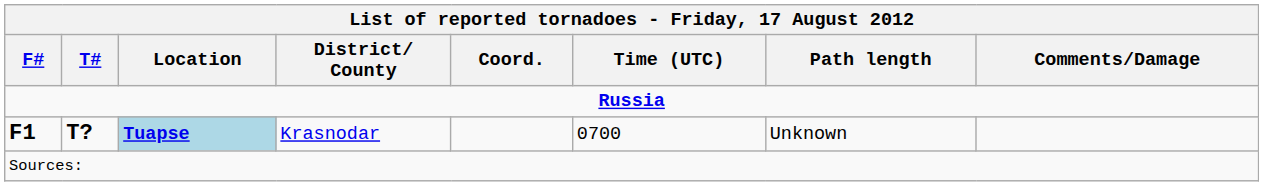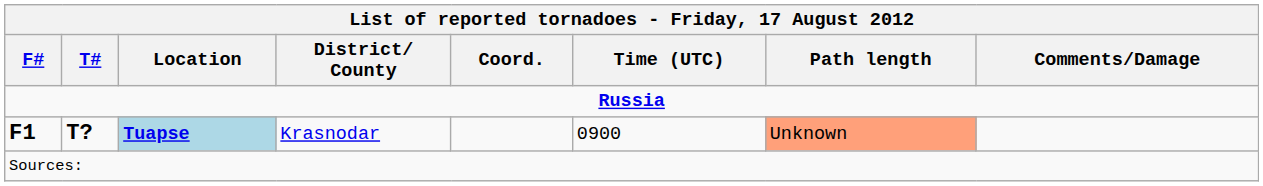(599, 133) 0700 -> (599, 133) 0900
(809, 133) no background -> (809, 133) lightsalmon background
